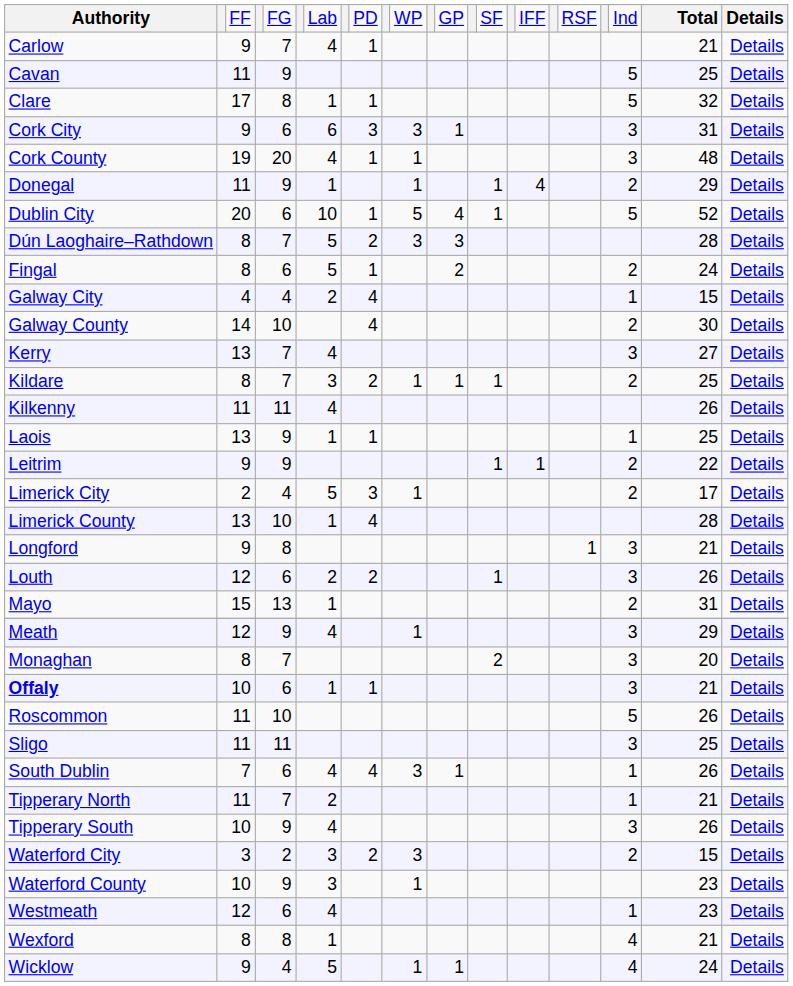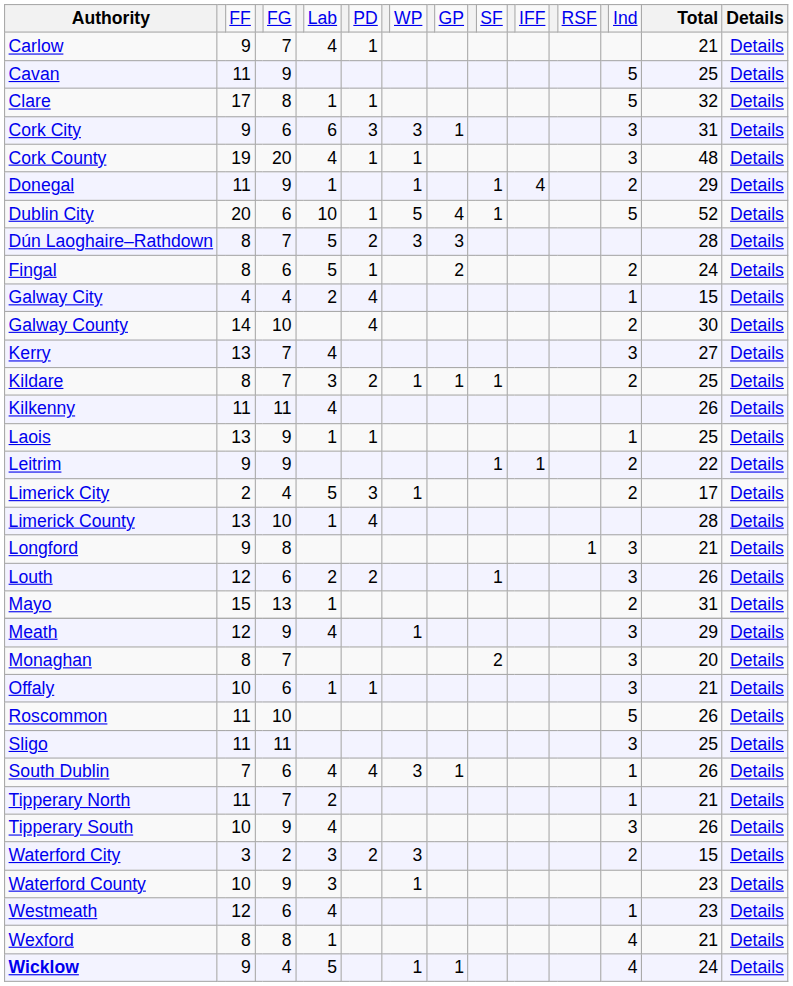(34, 688) bold -> (31, 688) normal
(41, 967) normal -> (44, 967) bold
